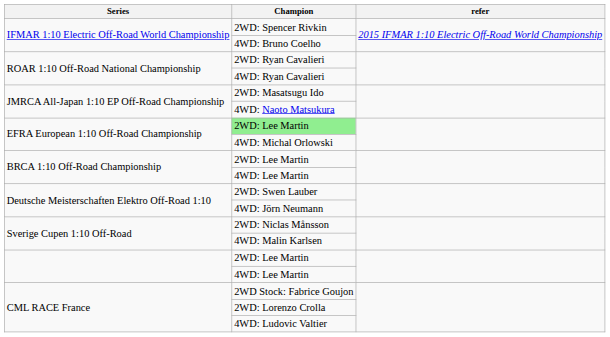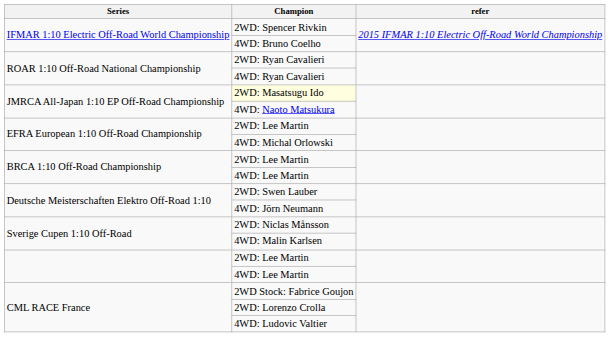(279, 93) no background -> (279, 93) lightyellow background
(271, 126) lightgreen background -> (271, 126) no background
